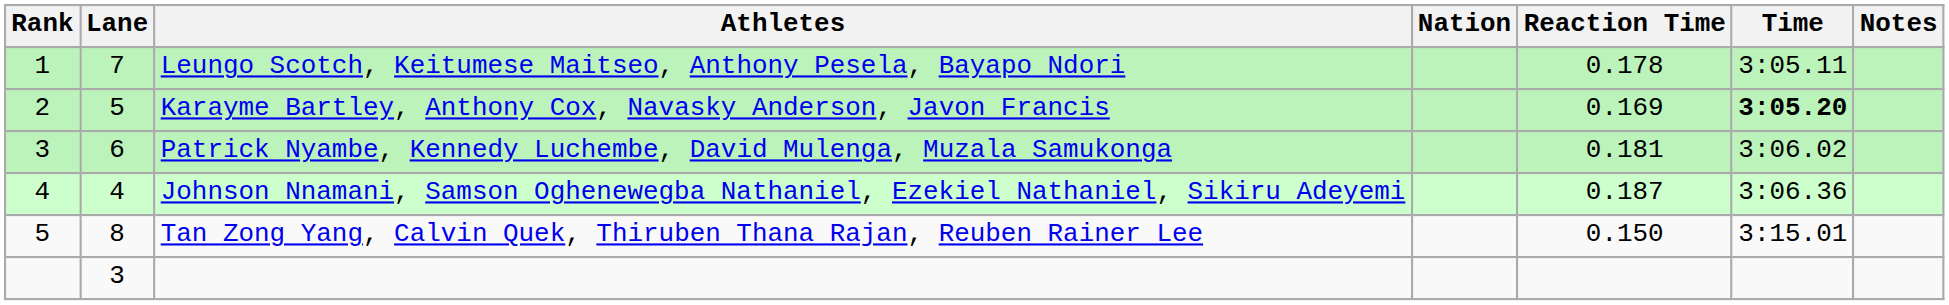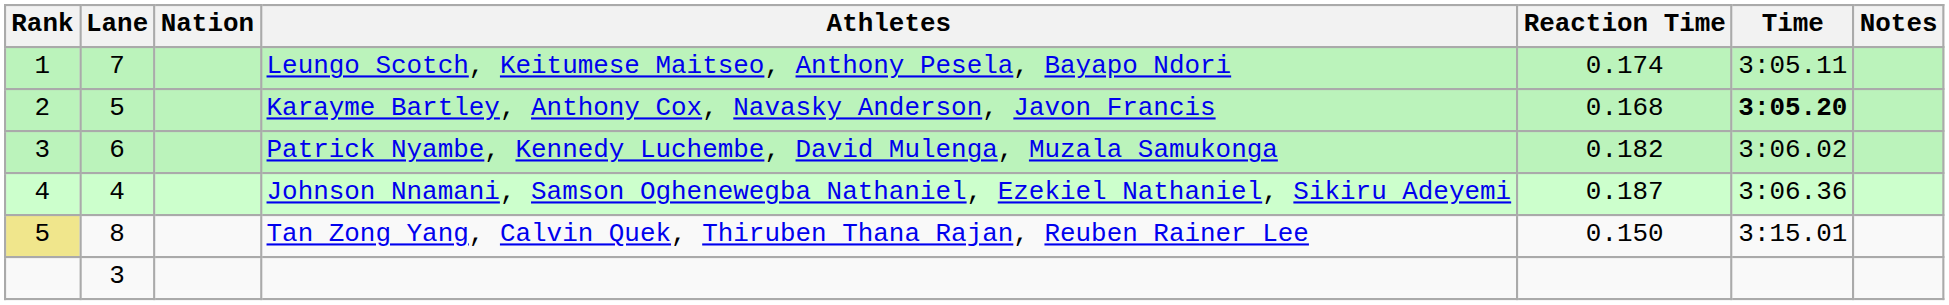columns swapped: (1465, 26) <-> (783, 26)
(1625, 68) 0.178 -> (1625, 68) 0.174
(1625, 110) 0.169 -> (1625, 110) 0.168
(1625, 152) 0.181 -> (1625, 152) 0.182
(42, 236) no background -> (42, 236) khaki background
